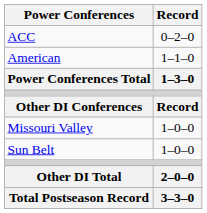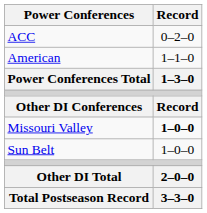(177, 127) normal -> (177, 127) bold
